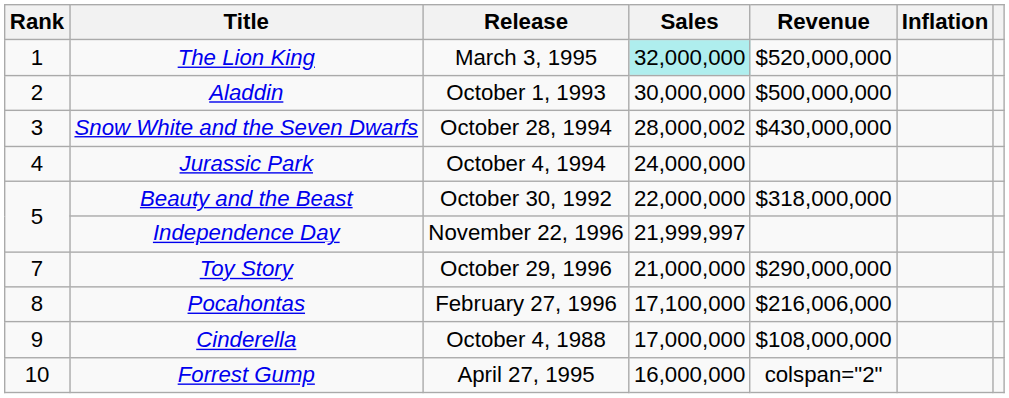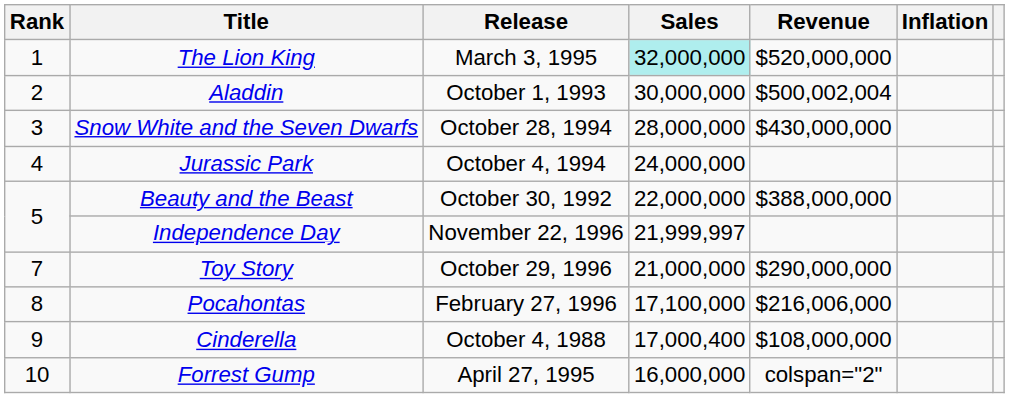(824, 92) $500,000,000 -> (824, 92) $500,002,004
(690, 127) 28,000,002 -> (690, 127) 28,000,000
(824, 198) $318,000,000 -> (824, 198) $388,000,000
(690, 339) 17,000,000 -> (690, 339) 17,000,400
